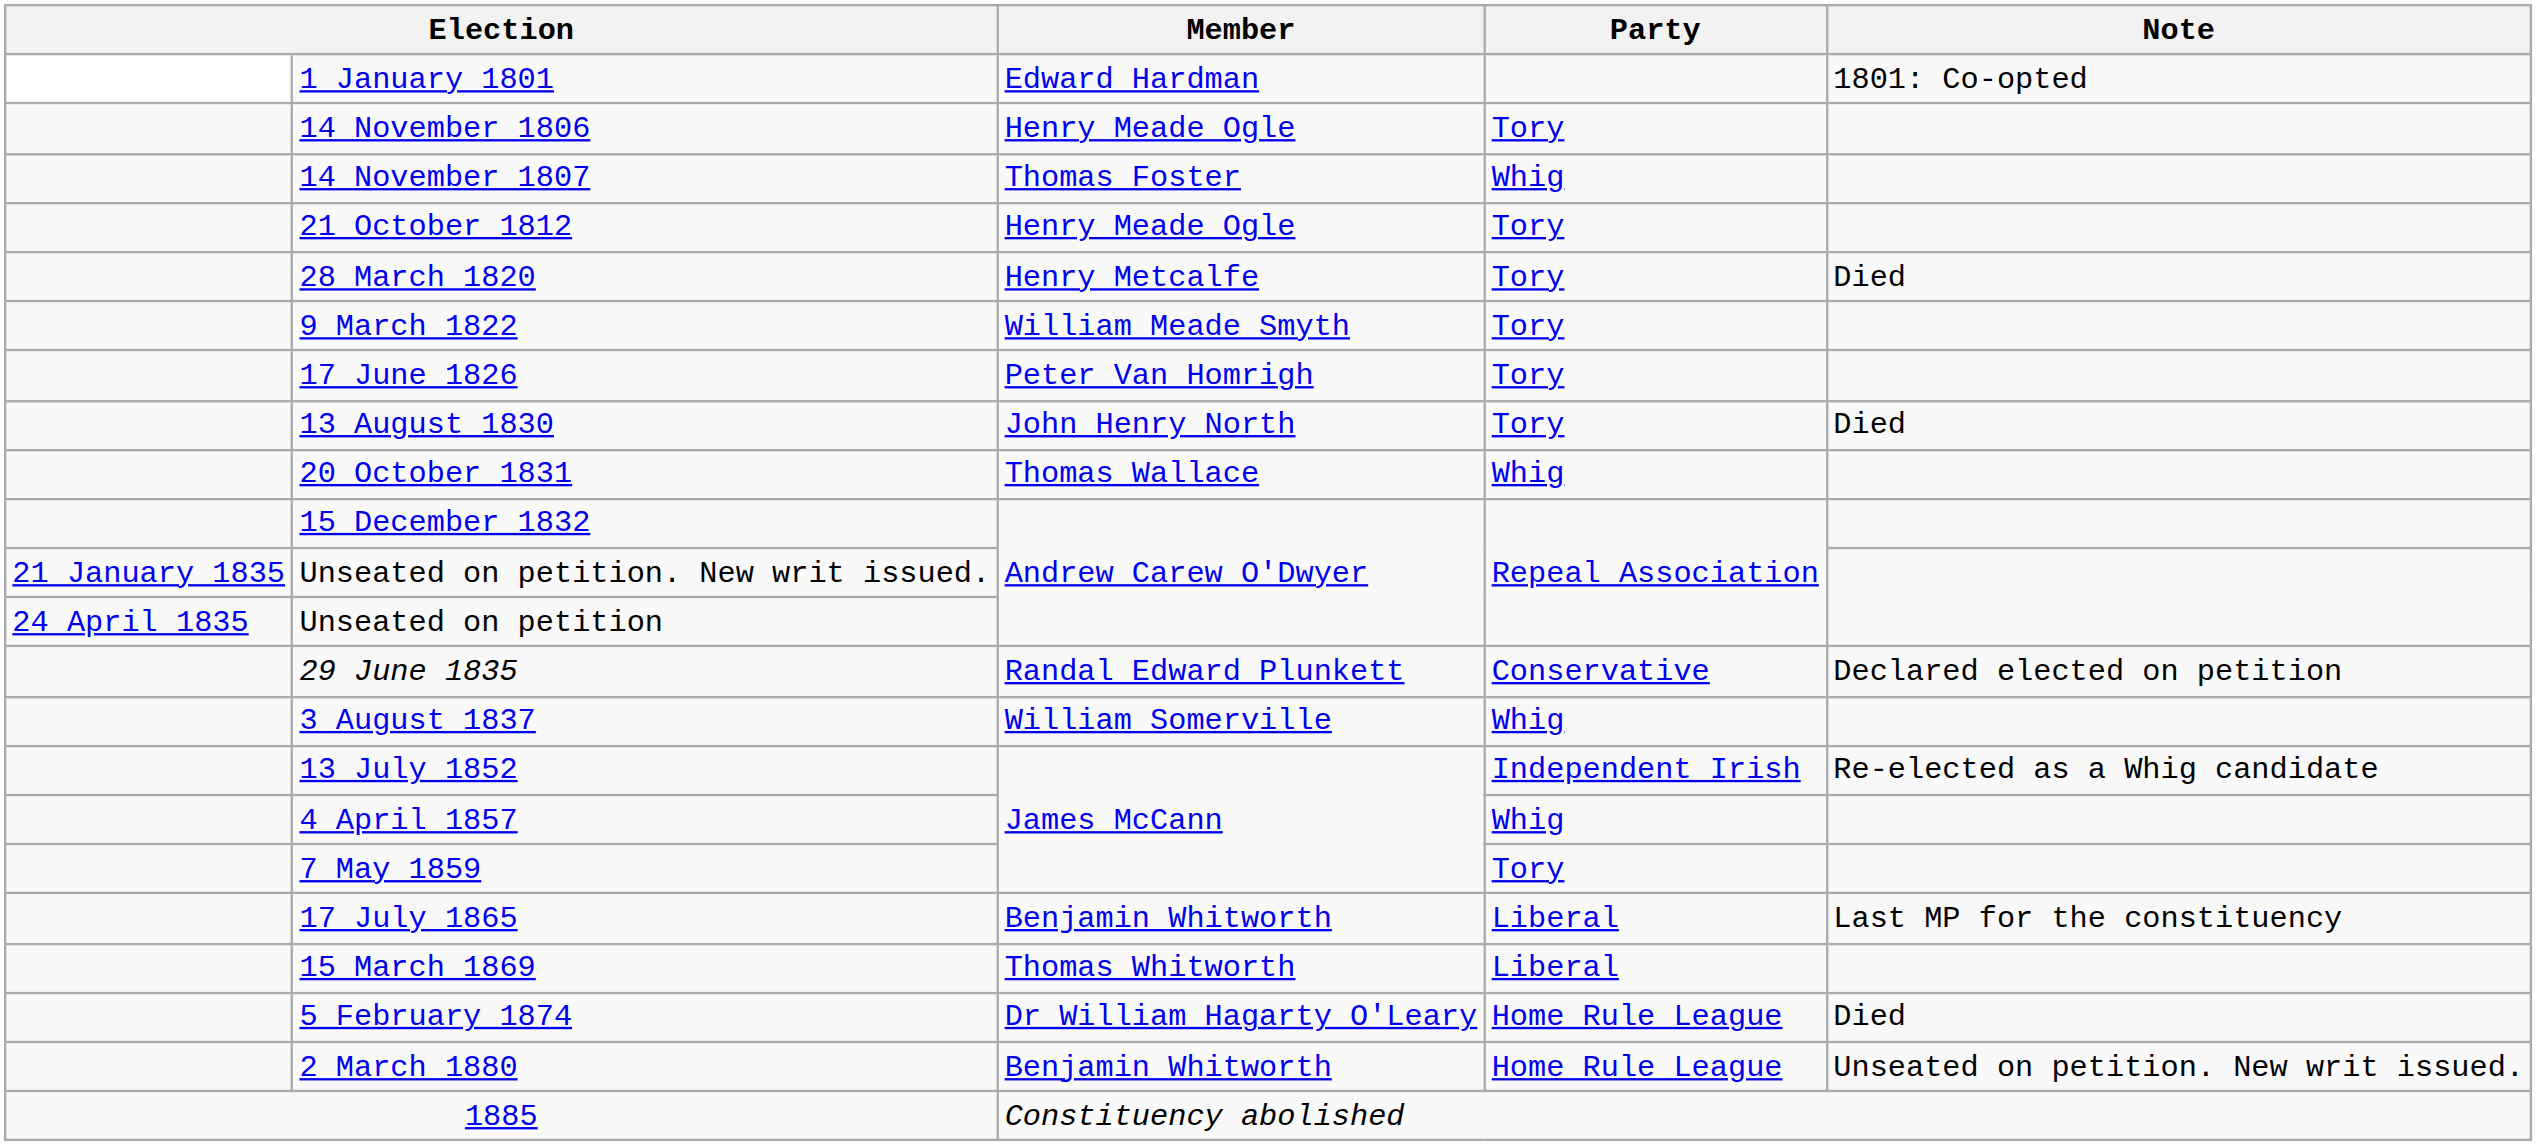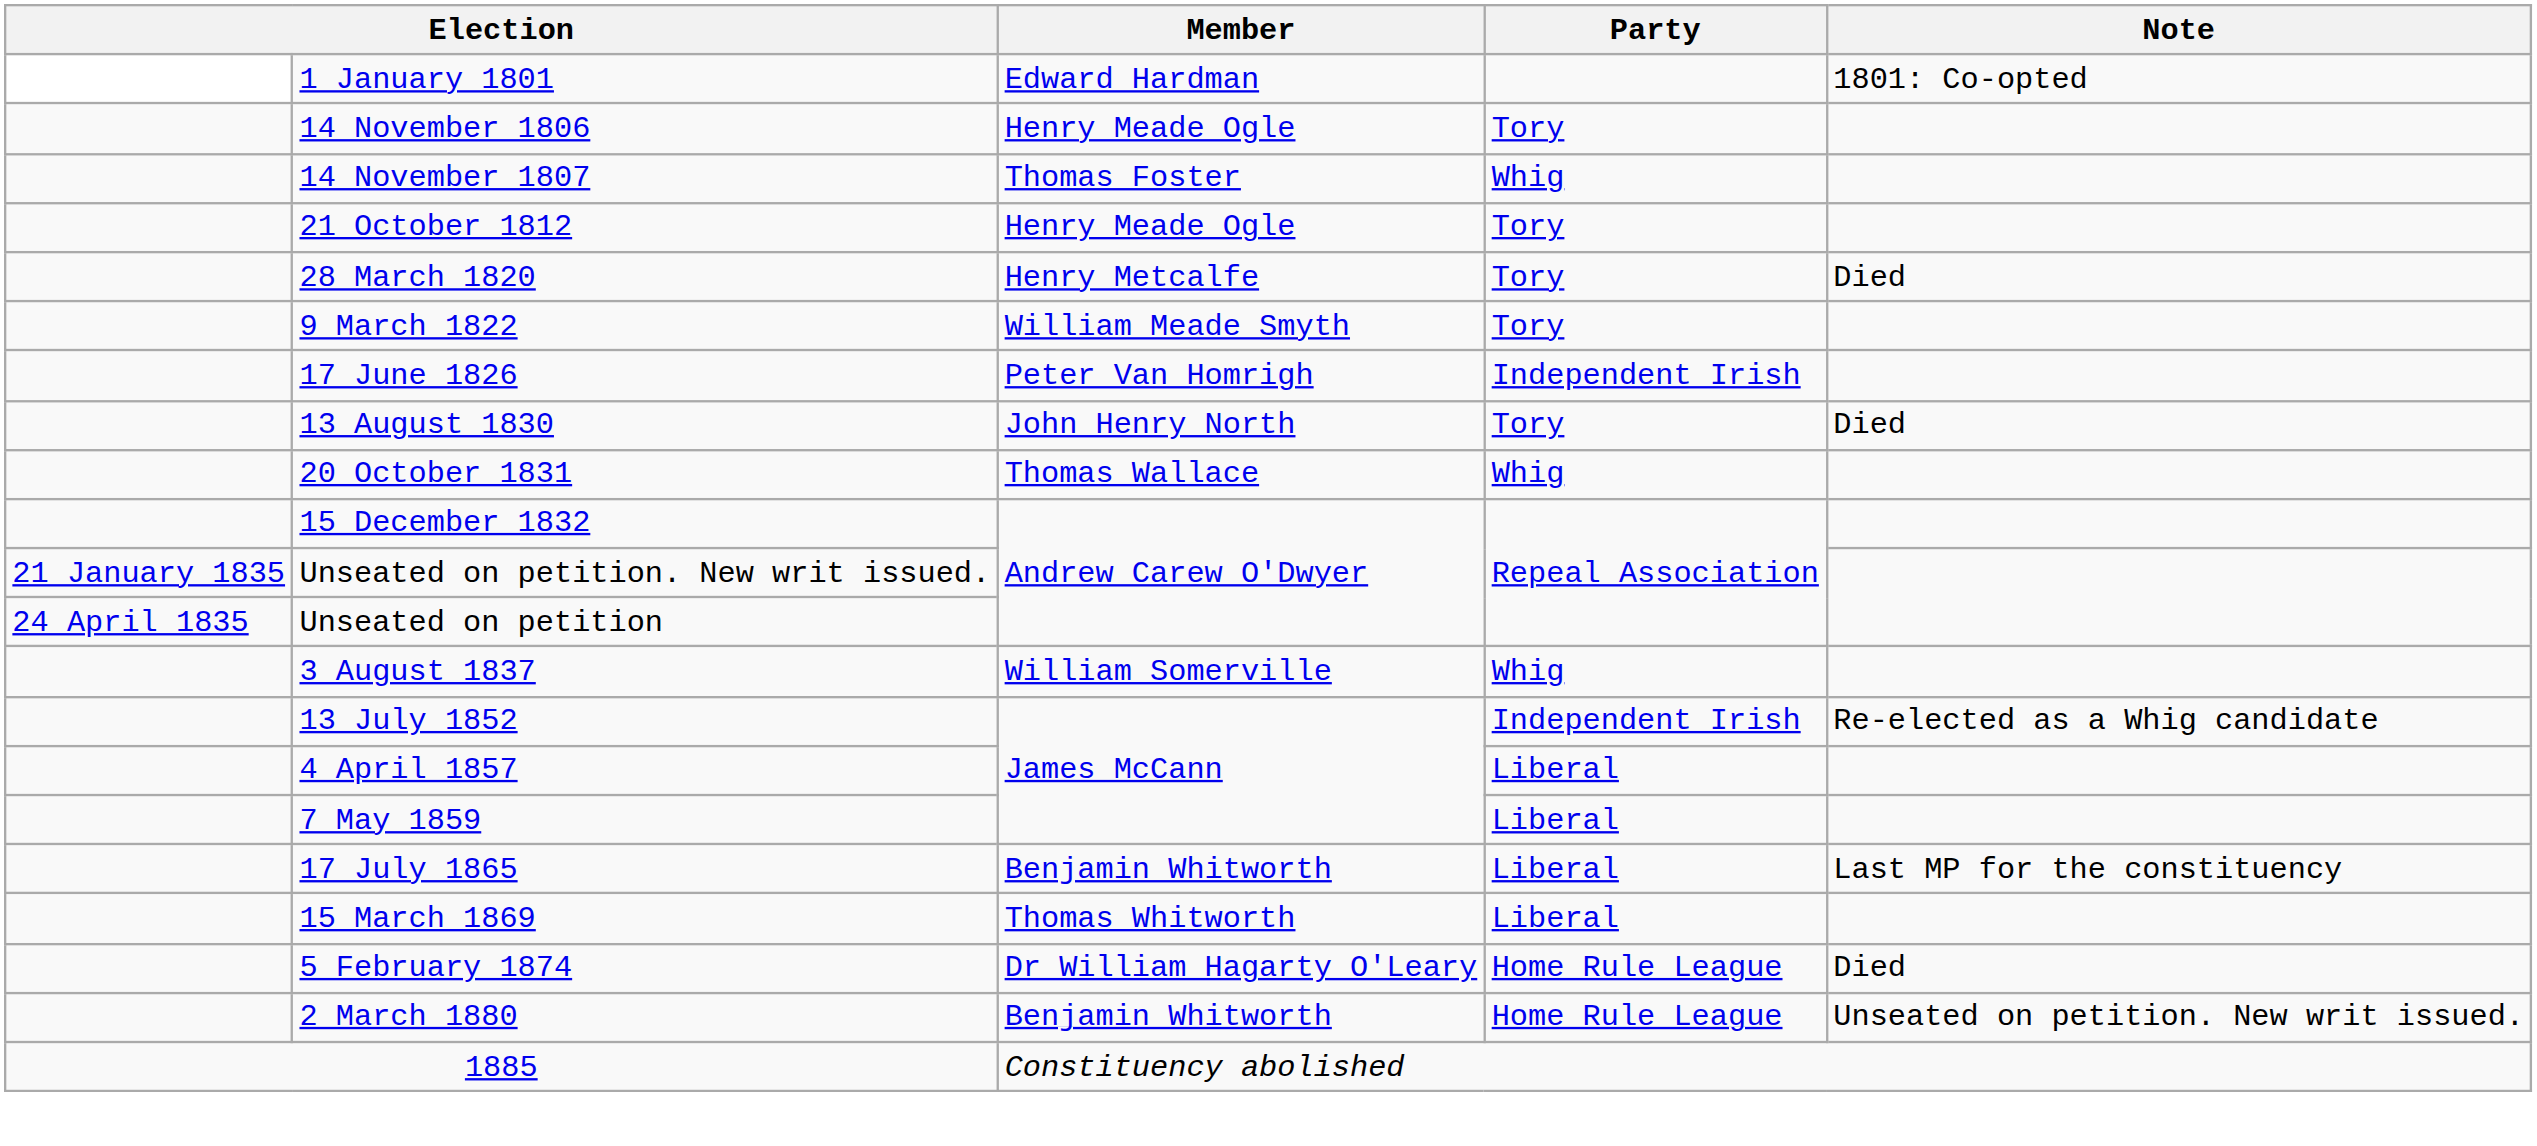(1528, 375) Tory -> (1646, 375) Independent Irish
- row: (409, 672)
(1528, 820) Whig -> (1555, 770) Liberal
(1528, 869) Tory -> (1555, 820) Liberal
